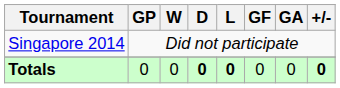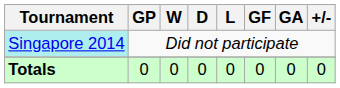(67, 43) no background -> (67, 43) paleturquoise background
(202, 69) bold -> (202, 69) normal
(230, 69) bold -> (230, 69) normal
(321, 69) bold -> (321, 69) normal
